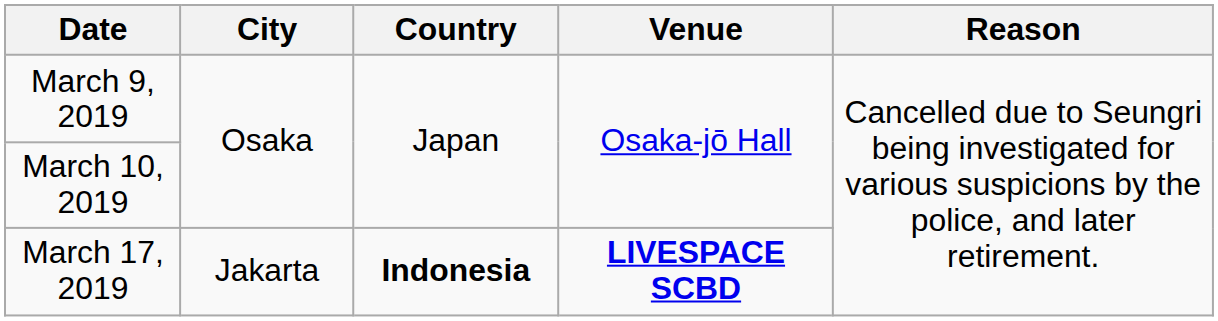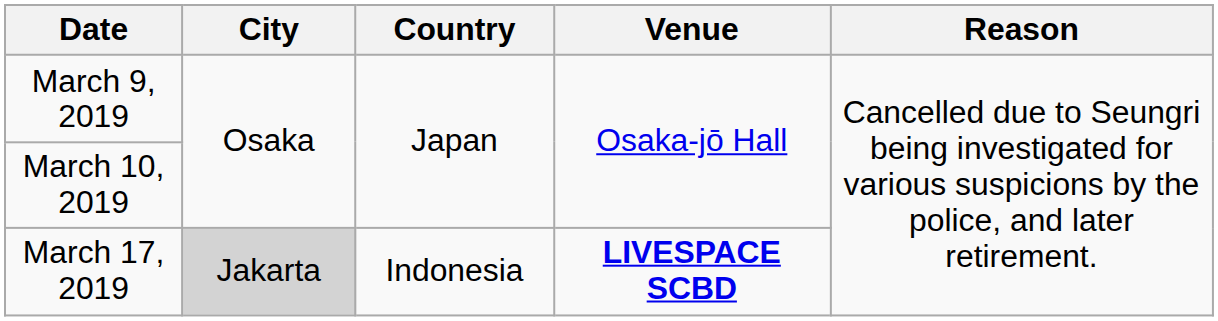(267, 270) no background -> (269, 270) lightgrey background
(456, 270) bold -> (454, 270) normal
